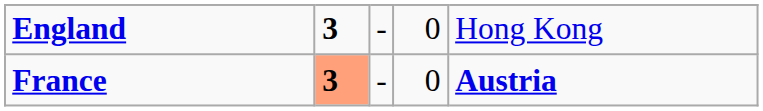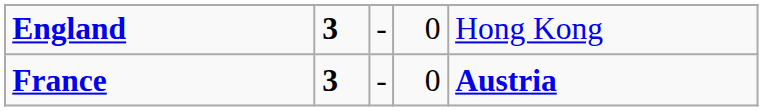(330, 79) lightsalmon background -> (330, 79) no background
